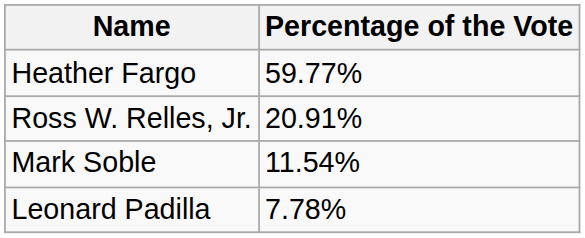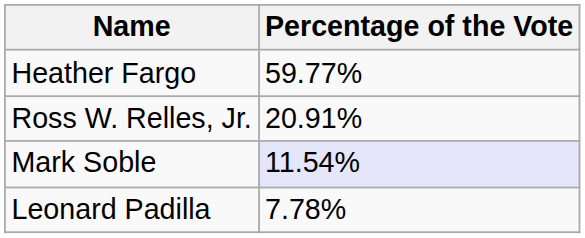(313, 163) no background -> (313, 163) lavender background
